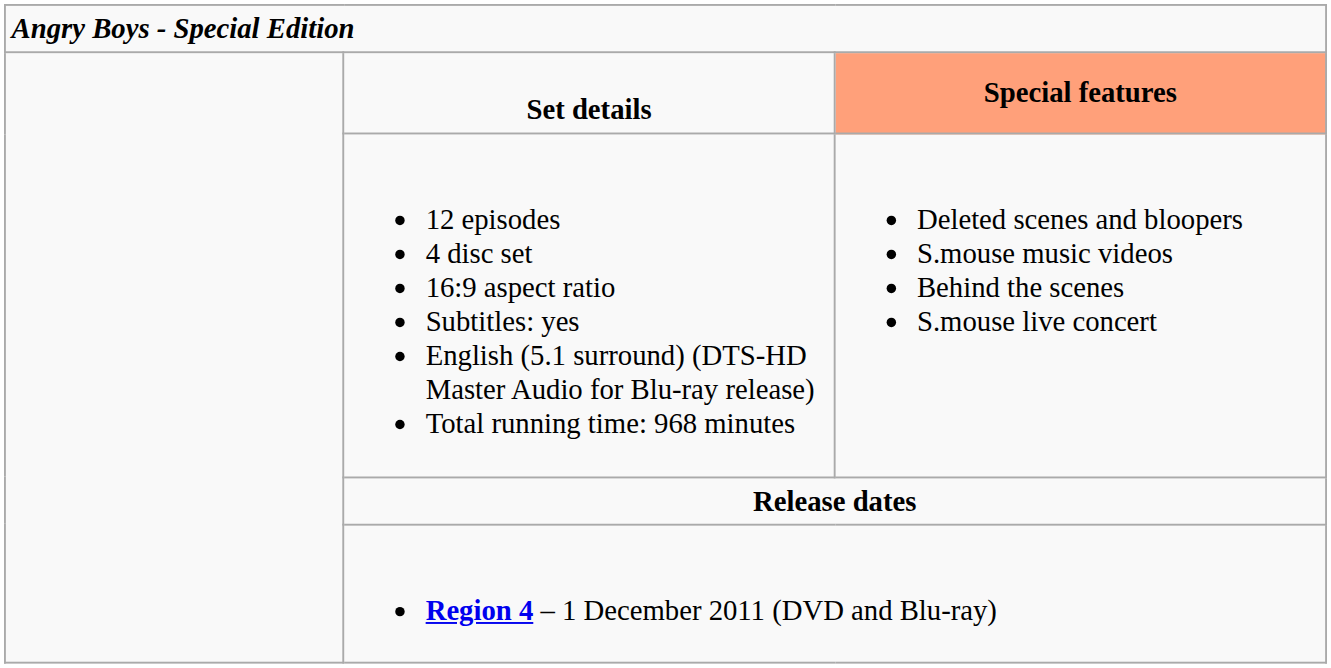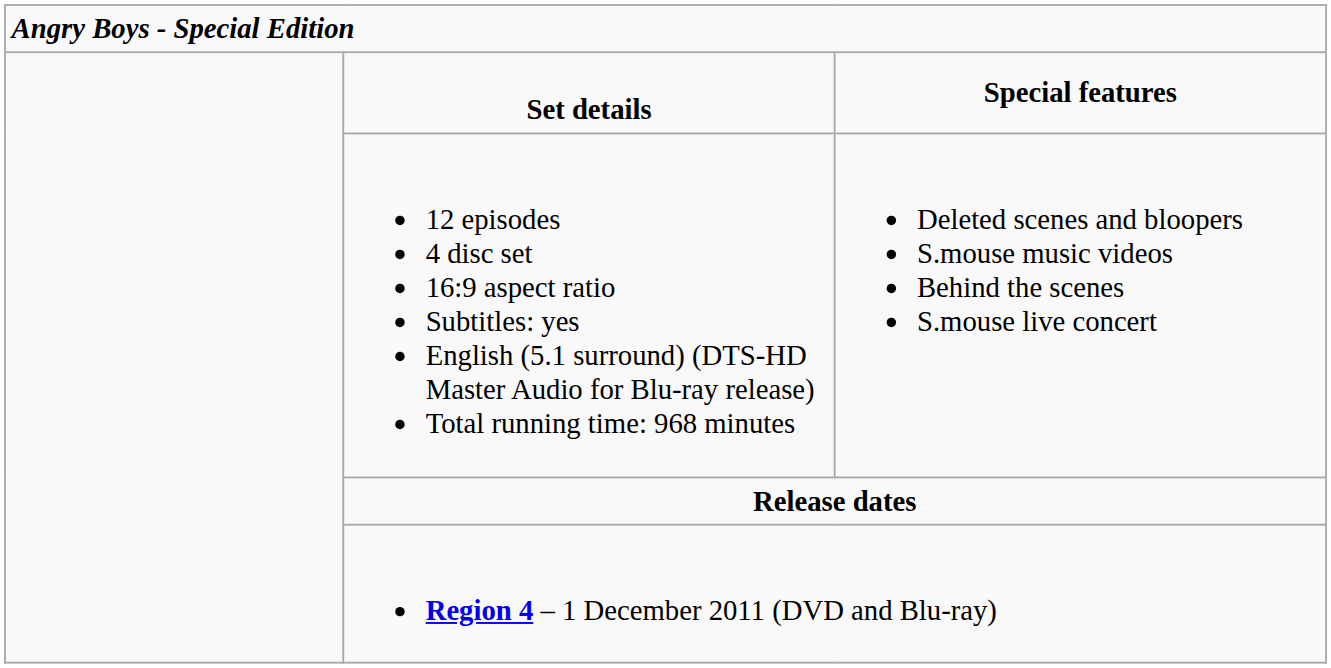(1080, 92) lightsalmon background -> (1080, 92) no background
